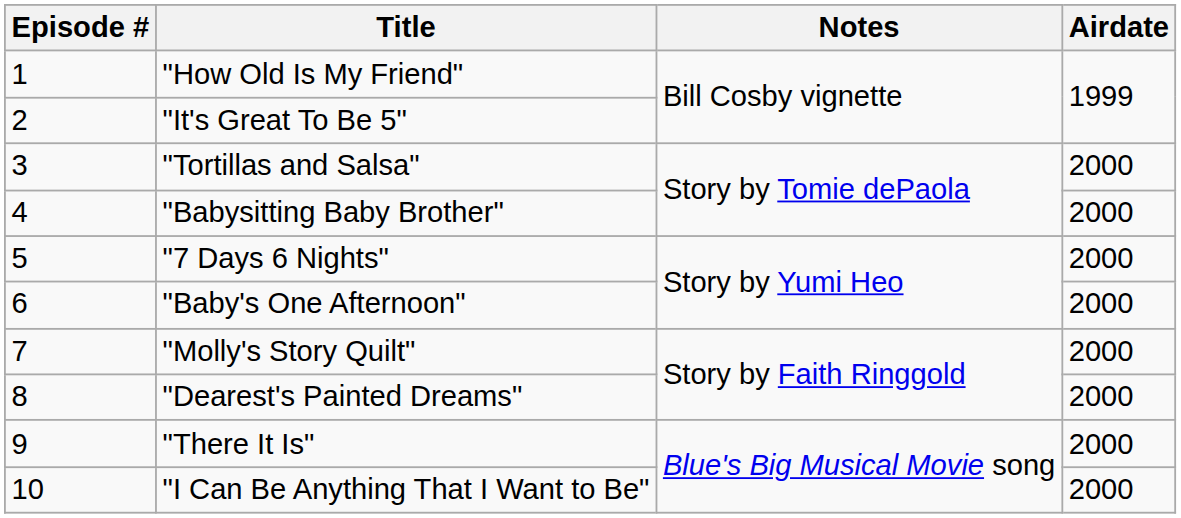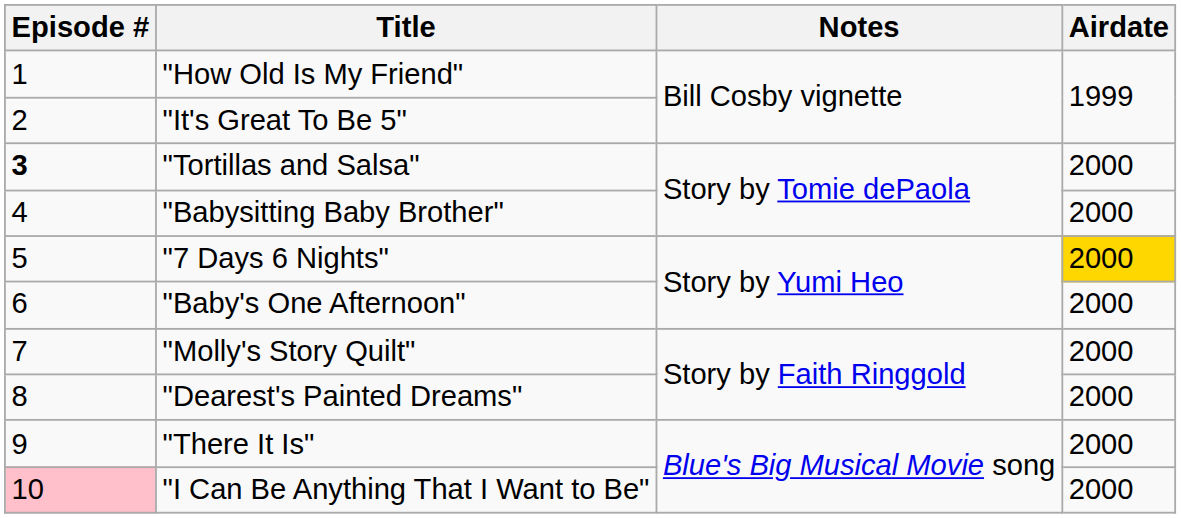(20, 166) normal -> (20, 166) bold
(1101, 258) no background -> (1101, 258) gold background
(28, 489) no background -> (28, 489) pink background
